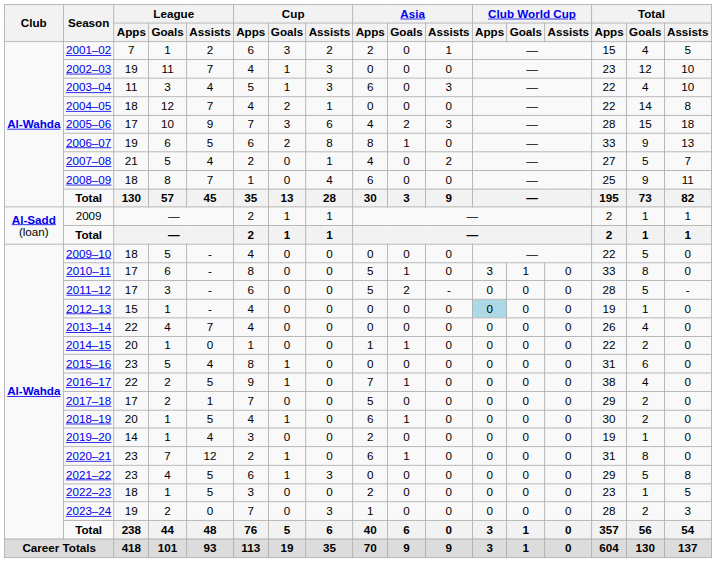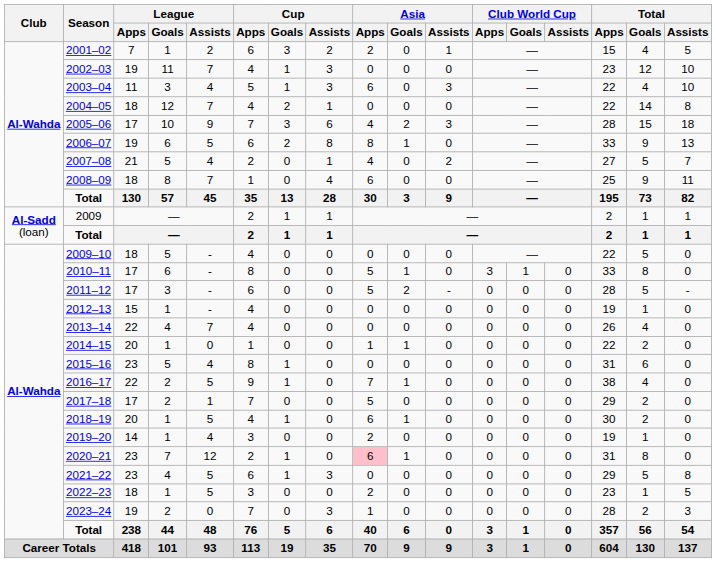(490, 309) lightblue background -> (490, 309) no background
(370, 456) no background -> (370, 456) pink background
